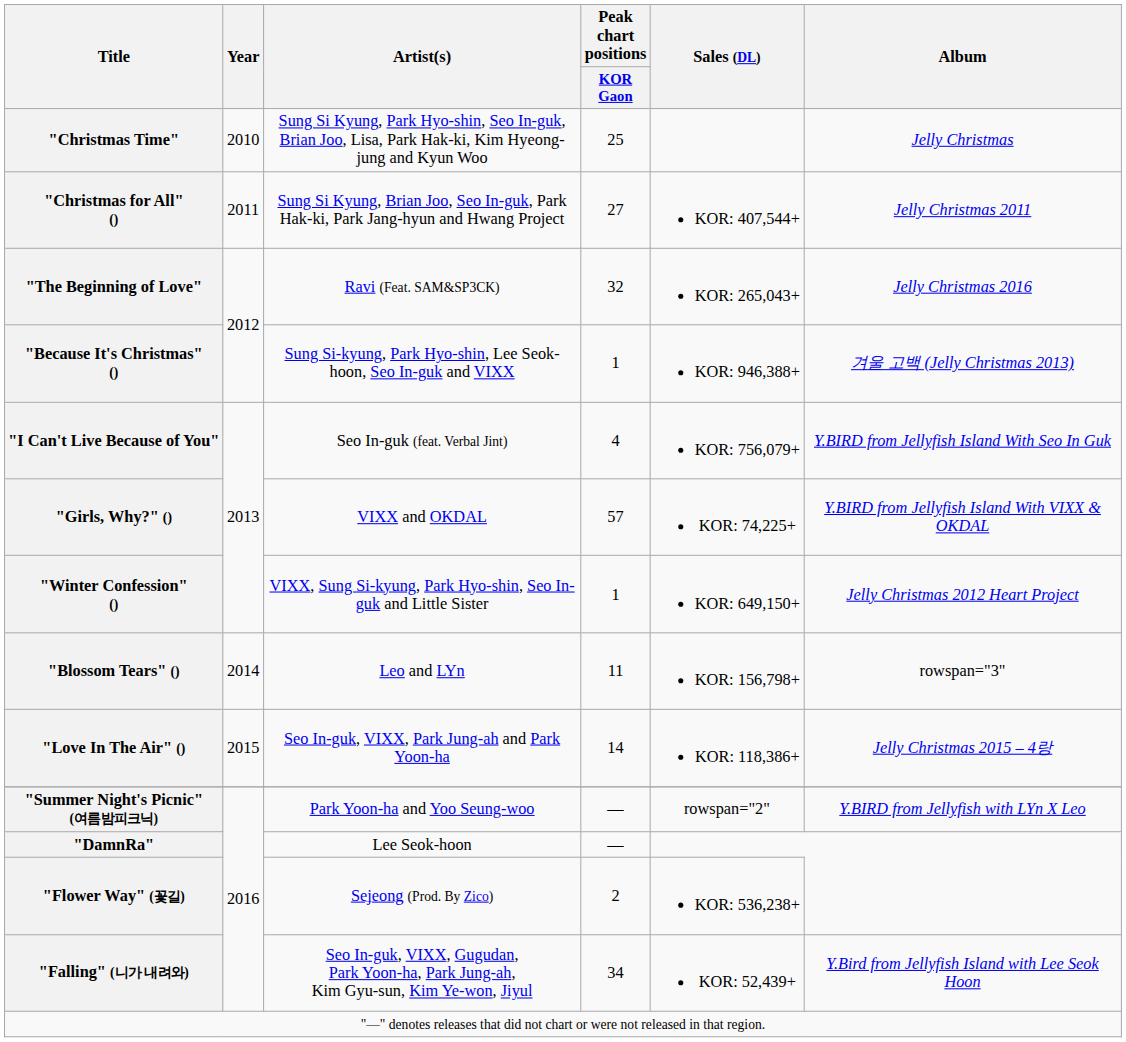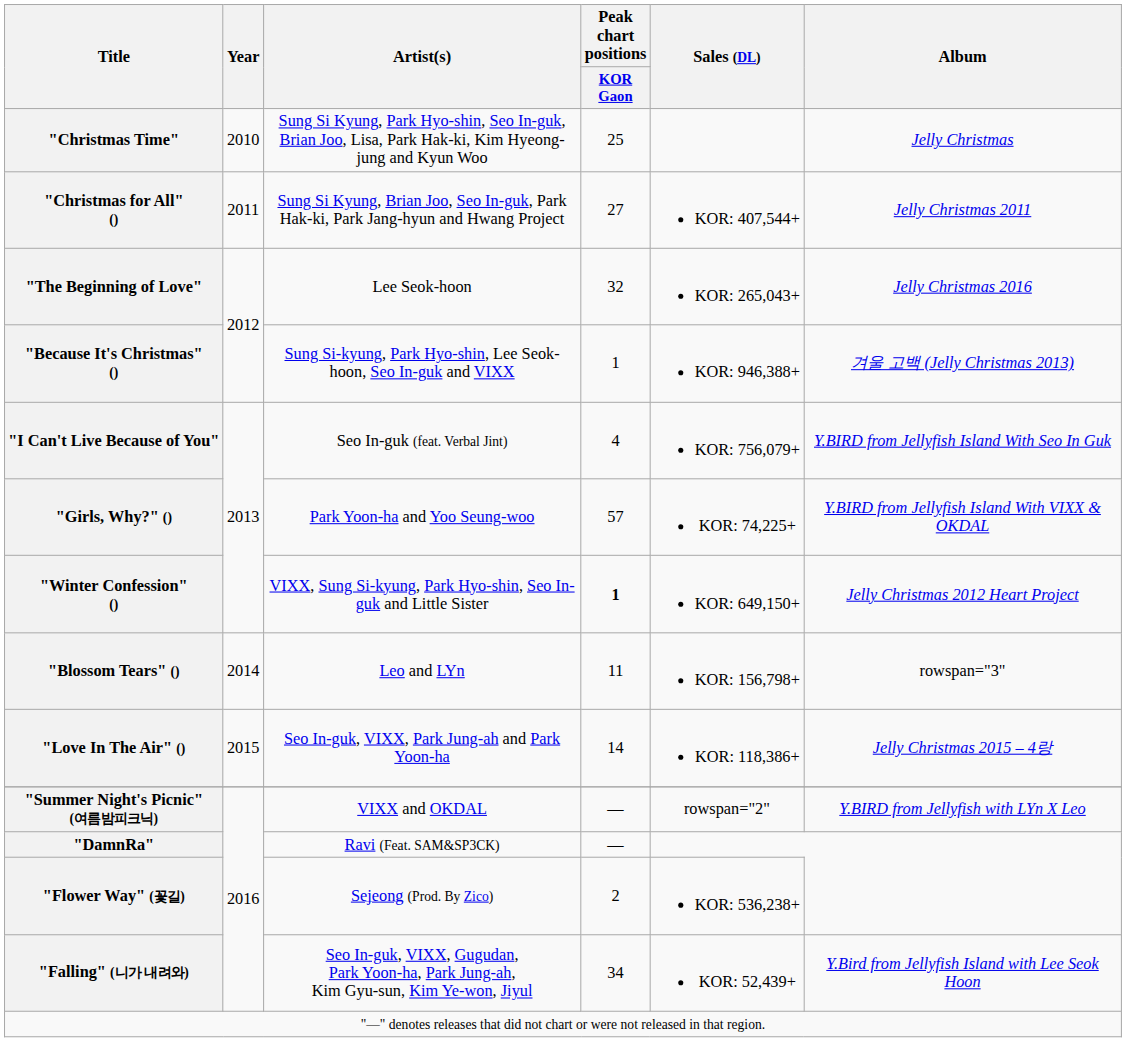(422, 286) Ravi (Feat. SAM&SP3CK) -> (422, 286) Lee Seok-hoon
(422, 517) VIXX and OKDAL -> (422, 517) Park Yoon-ha and Yoo Seung-woo
(615, 594) normal -> (615, 594) bold
(422, 808) Park Yoon-ha and Yoo Seung-woo -> (422, 808) VIXX and OKDAL
(422, 844) Lee Seok-hoon -> (422, 844) Ravi (Feat. SAM&SP3CK)
